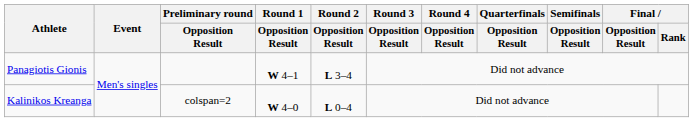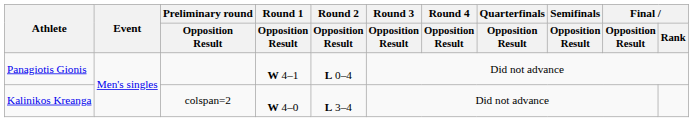(338, 75) L 3–4 -> (338, 75) L 0–4
(338, 107) L 0–4 -> (338, 107) L 3–4
